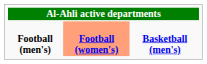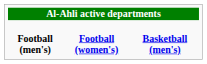(97, 44) lightsalmon background -> (97, 44) no background
